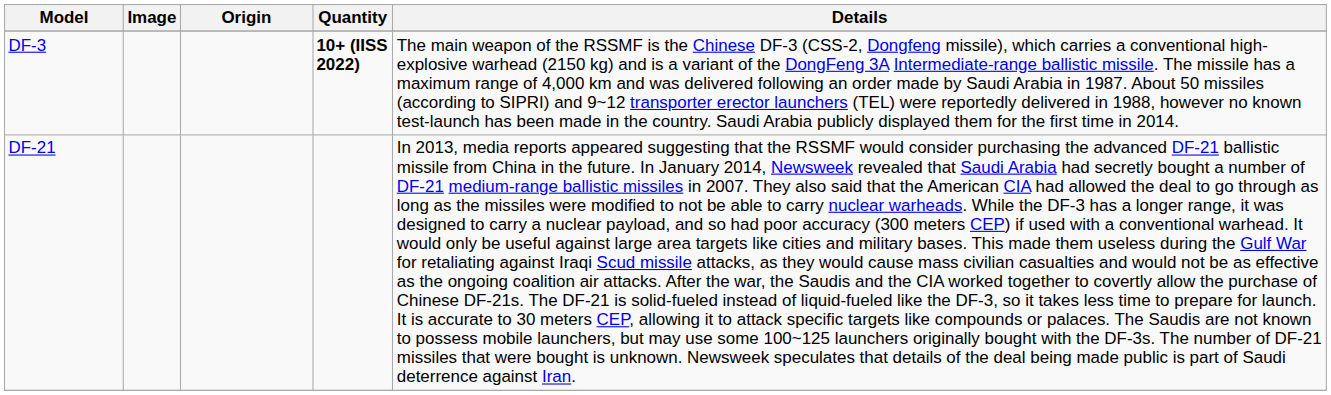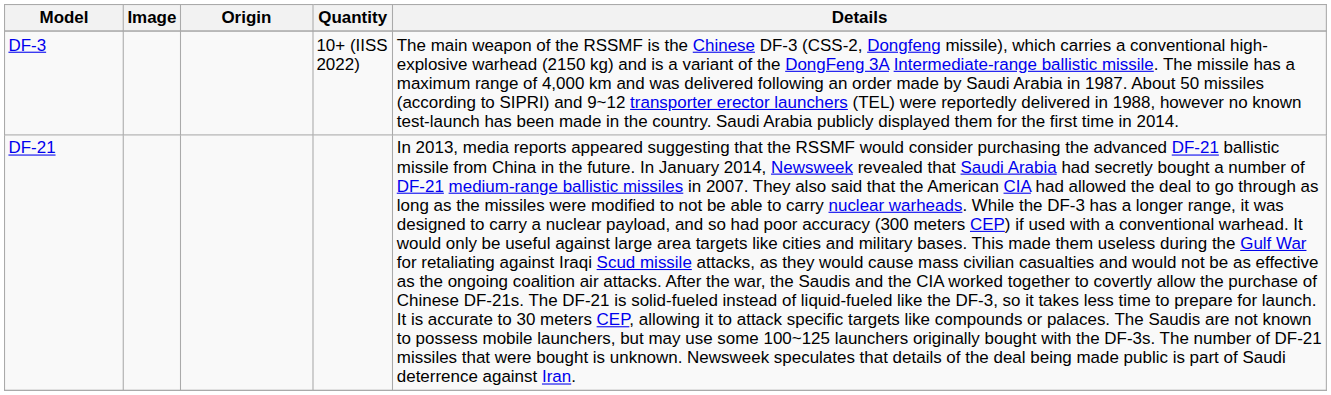(352, 54) bold -> (352, 54) normal
